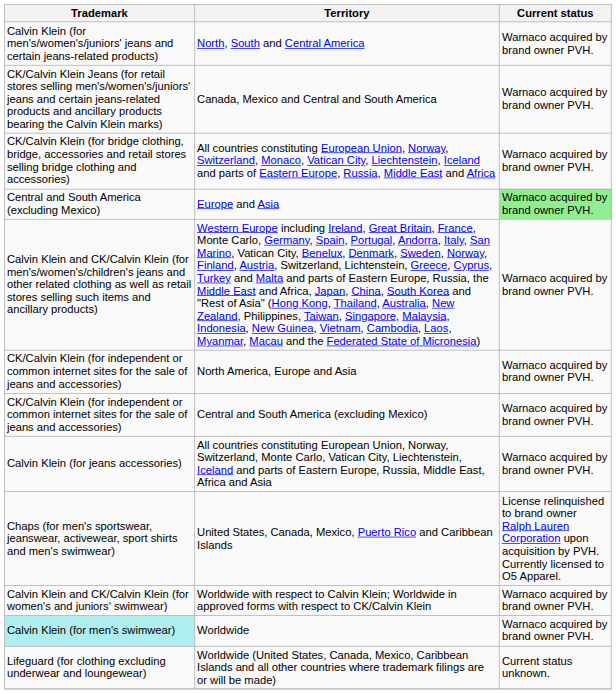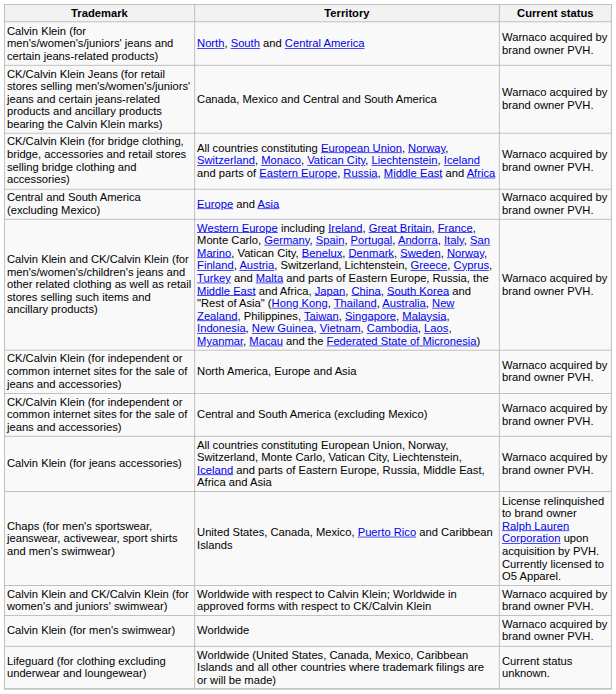(555, 204) lightgreen background -> (555, 204) no background
(91, 630) paleturquoise background -> (91, 630) no background
